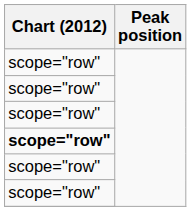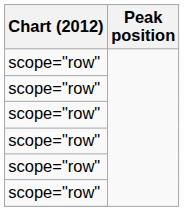(59, 140) bold -> (54, 140) normal
